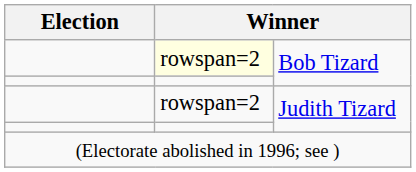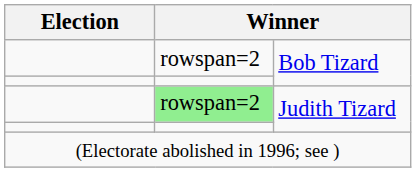(210, 57) lightyellow background -> (210, 57) no background
(210, 103) no background -> (210, 103) lightgreen background
